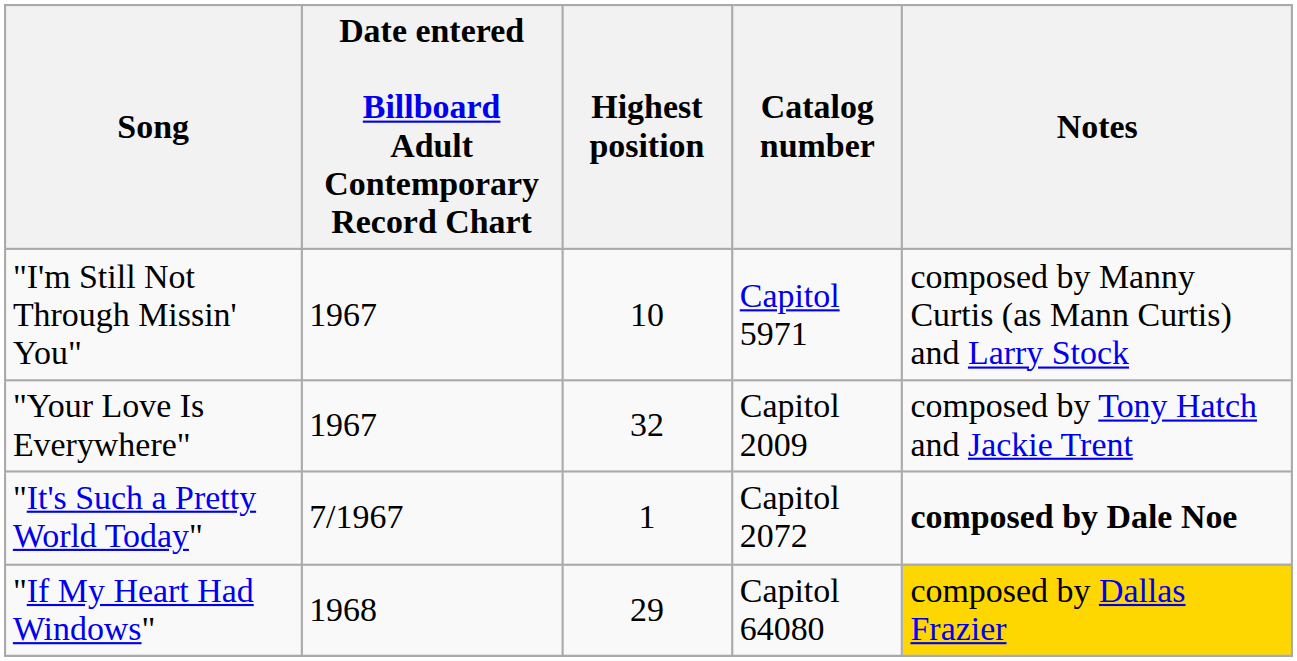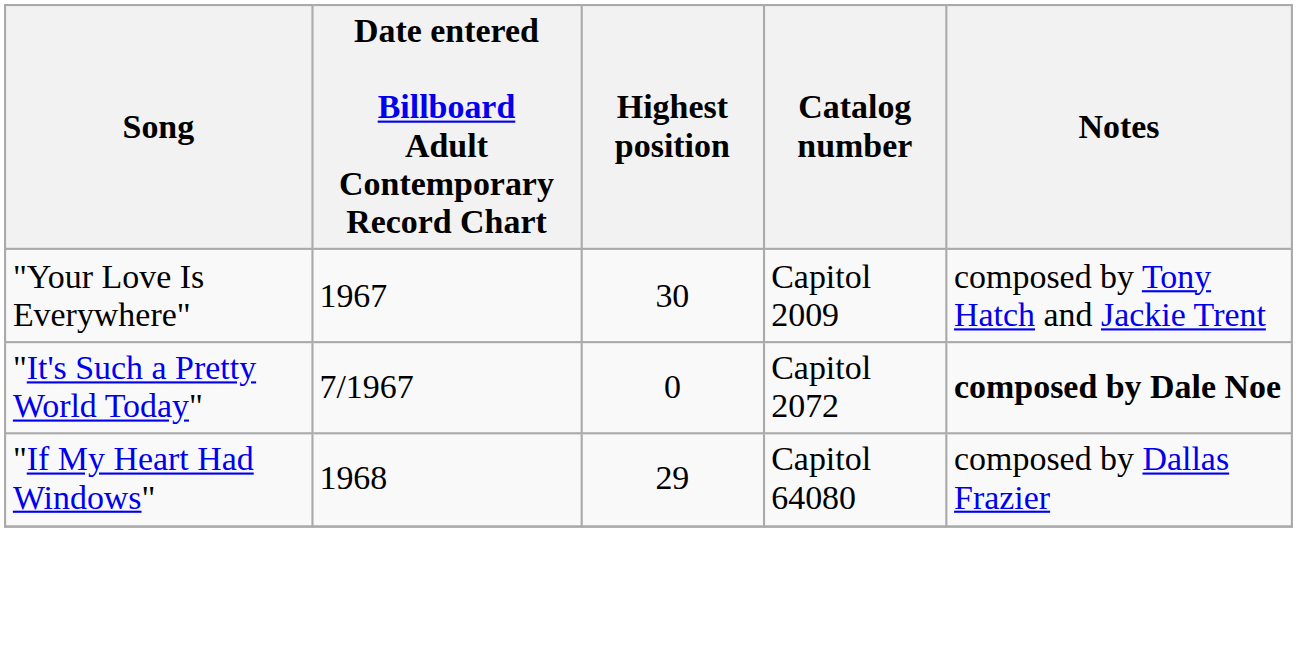- row: (125, 314)
(647, 425) 32 -> (672, 295) 30
(647, 517) 1 -> (672, 387) 0
(1048, 609) gold background -> (1092, 478) no background
